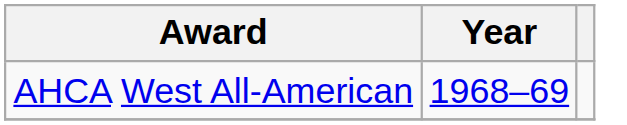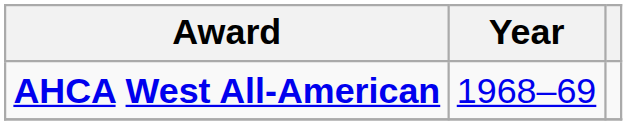(213, 89) normal -> (227, 89) bold
